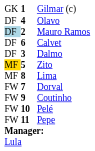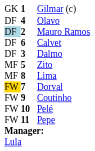(11, 64) gold background -> (11, 64) no background
(11, 87) no background -> (11, 87) gold background
